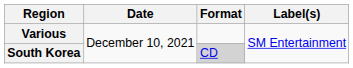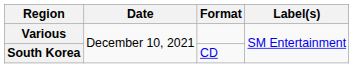(209, 53) lightgrey background -> (209, 53) no background
